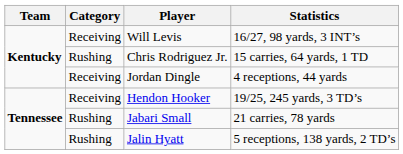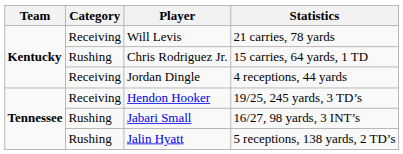(297, 36) 16/27, 98 yards, 3 INT’s -> (284, 36) 21 carries, 78 yards
(284, 118) 21 carries, 78 yards -> (297, 118) 16/27, 98 yards, 3 INT’s
